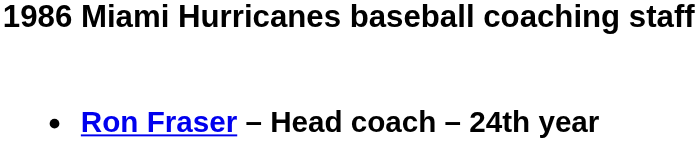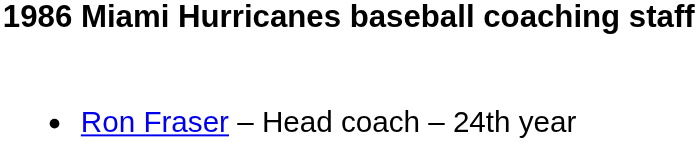(349, 122) bold -> (349, 122) normal
